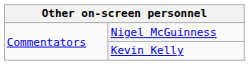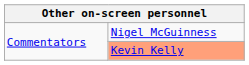(147, 51) no background -> (147, 51) lightsalmon background
